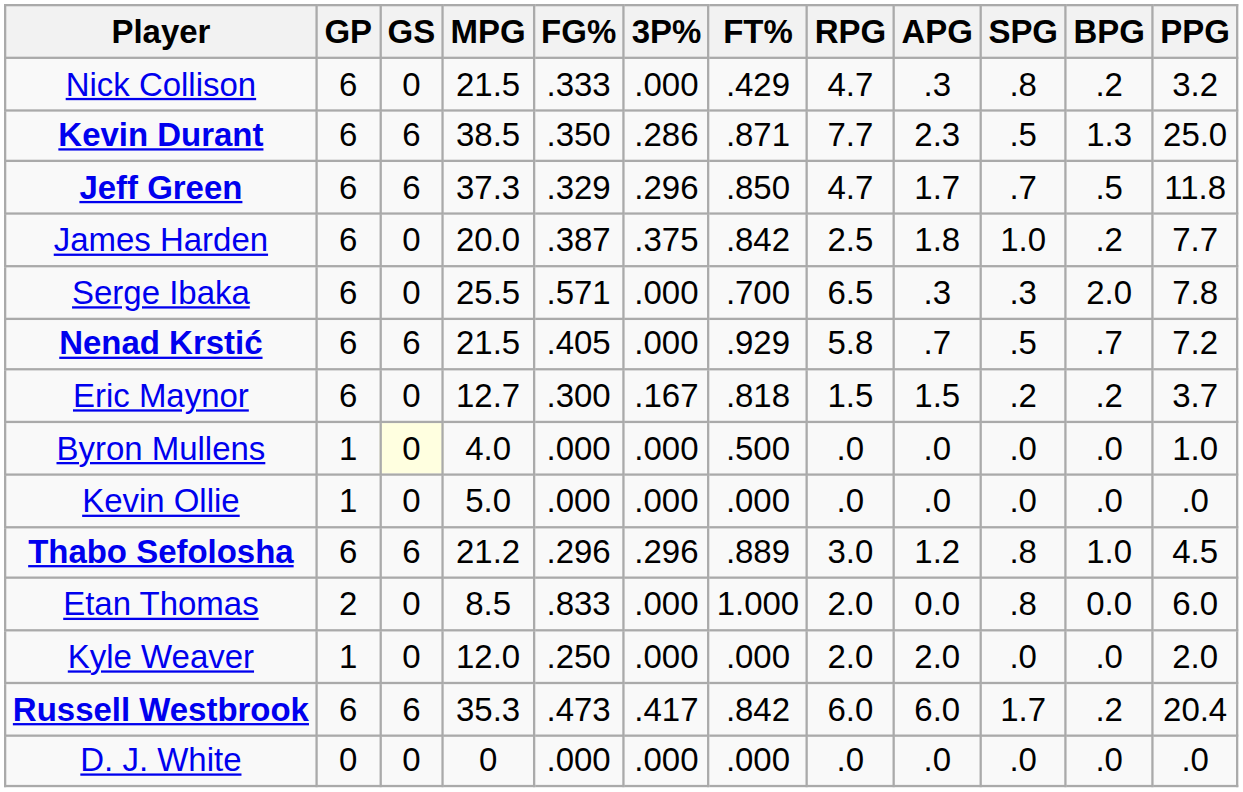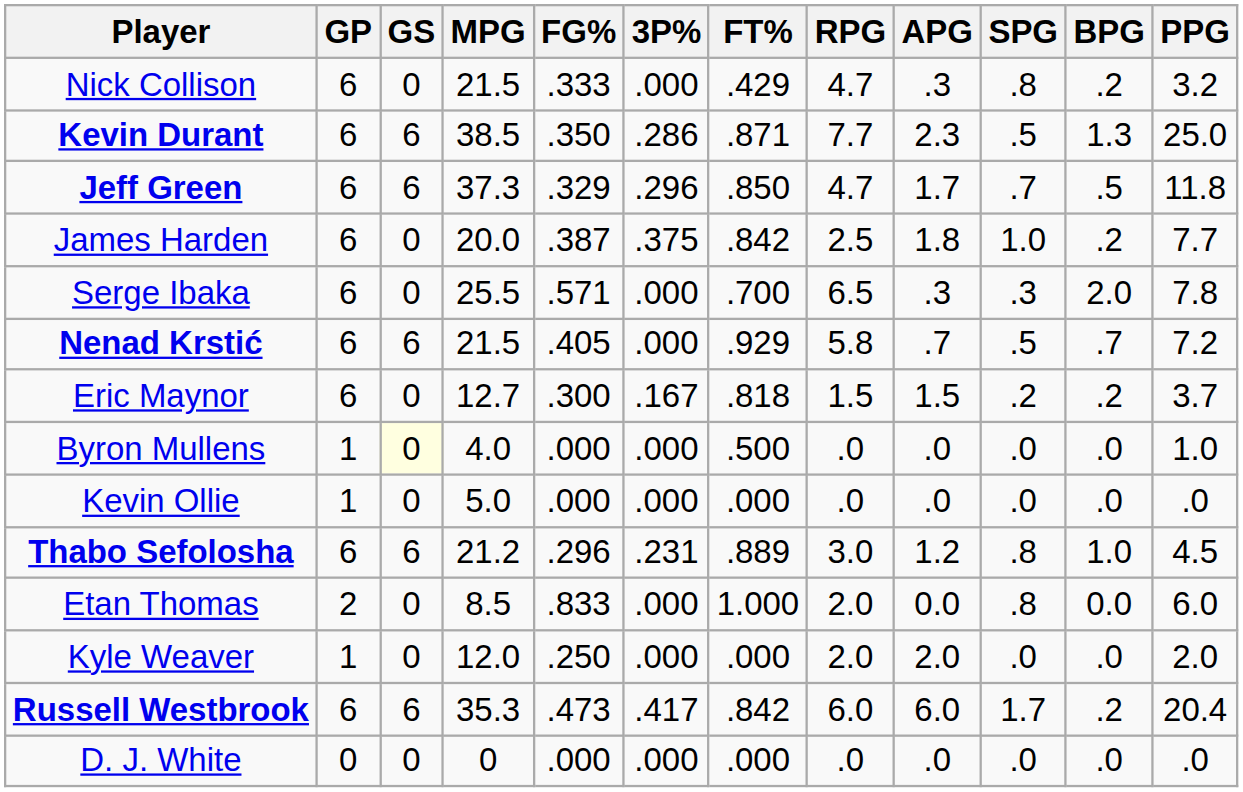(666, 553) .296 -> (666, 553) .231
